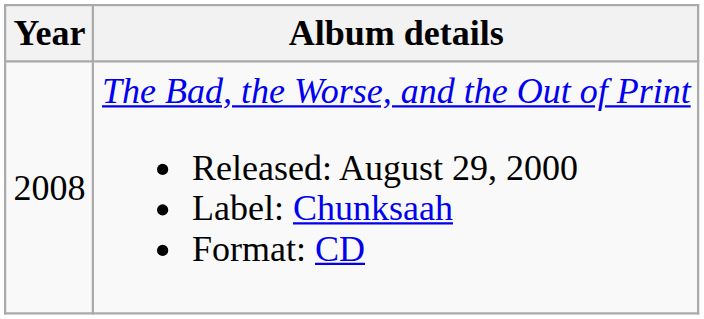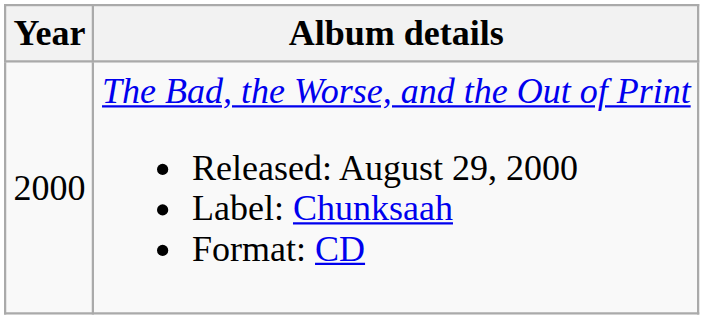(49, 186) 2008 -> (49, 186) 2000
